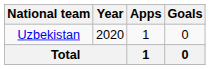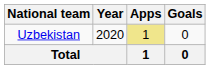(146, 34) no background -> (146, 34) khaki background
